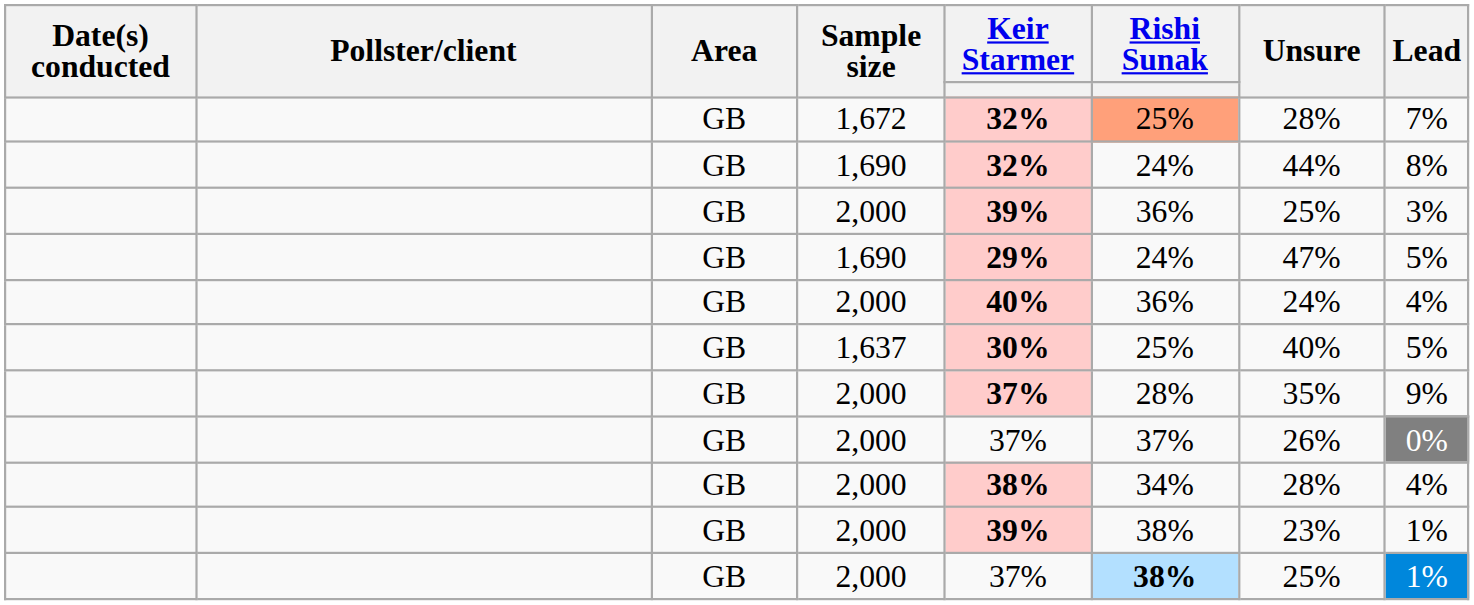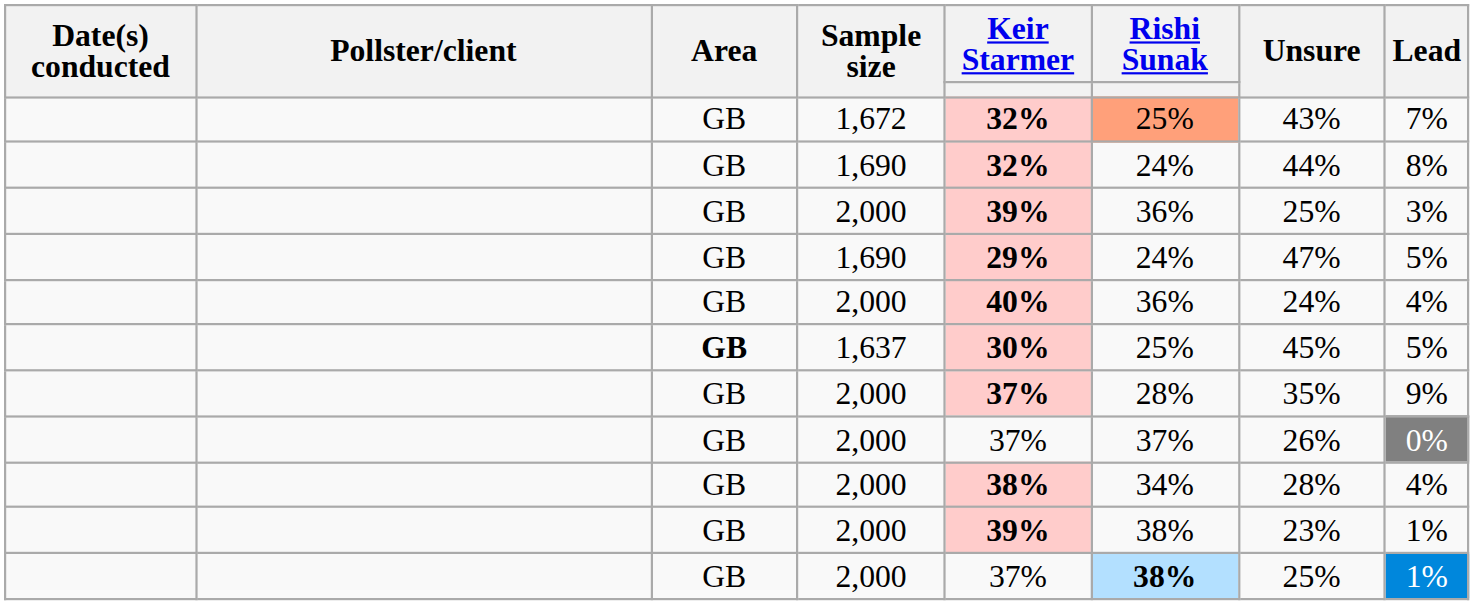(1312, 120) 28% -> (1312, 120) 43%
(724, 348) normal -> (724, 348) bold
(1312, 348) 40% -> (1312, 348) 45%
